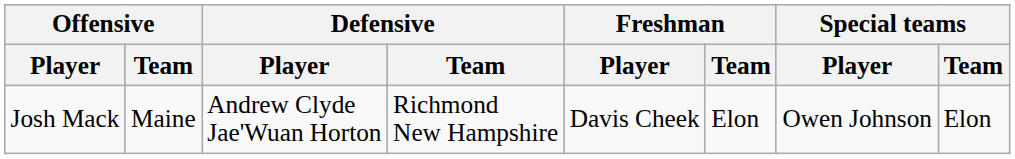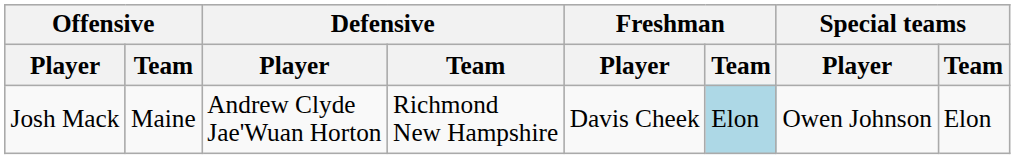(735, 118) no background -> (735, 118) lightblue background
